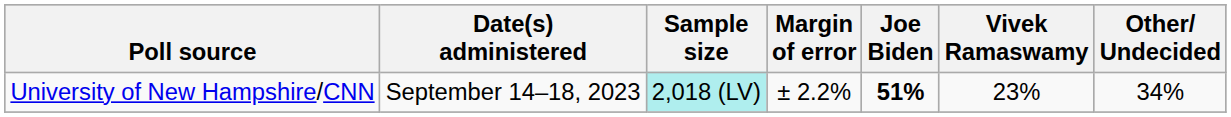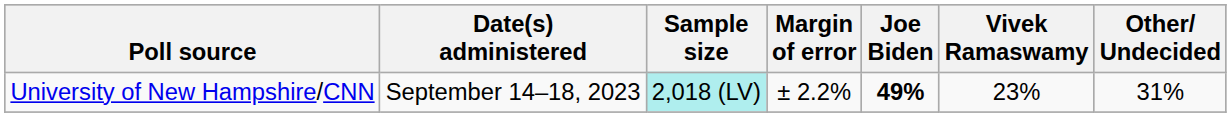(901, 91) 51% -> (901, 91) 49%
(1160, 91) 34% -> (1160, 91) 31%
